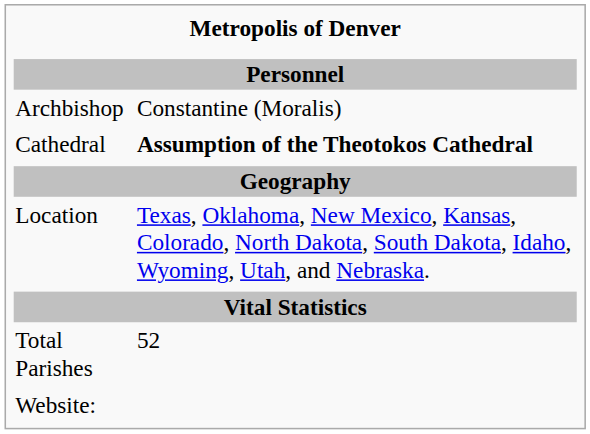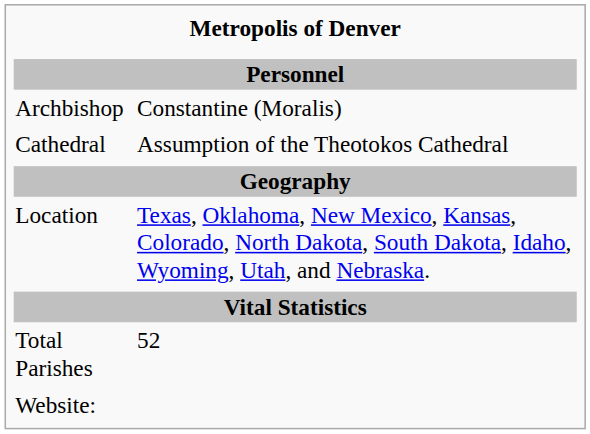(335, 144) bold -> (323, 144) normal
